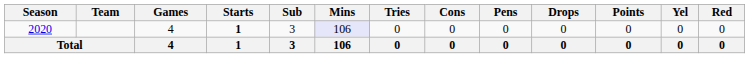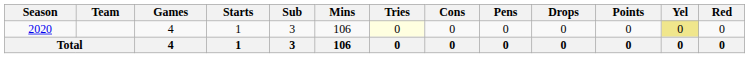(238, 29) bold -> (238, 29) normal
(342, 29) lavender background -> (342, 29) no background
(397, 29) no background -> (397, 29) lightyellow background
(680, 29) no background -> (680, 29) khaki background
